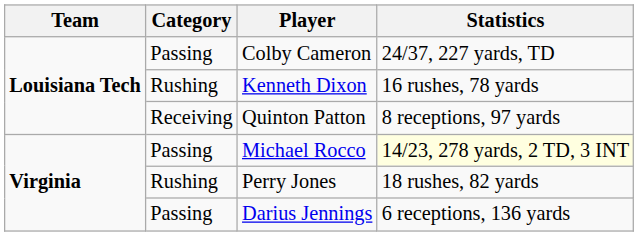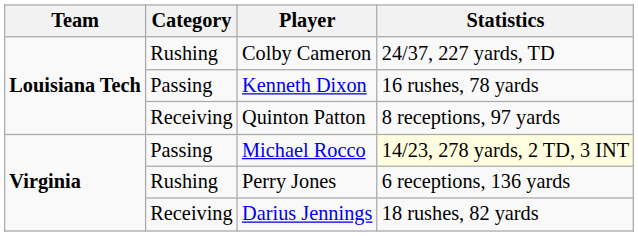(181, 53) Passing -> (184, 53) Rushing
(184, 85) Rushing -> (181, 85) Passing
(460, 182) 18 rushes, 82 yards -> (476, 182) 6 receptions, 136 yards
(181, 214) Passing -> (191, 214) Receiving
(476, 214) 6 receptions, 136 yards -> (460, 214) 18 rushes, 82 yards
